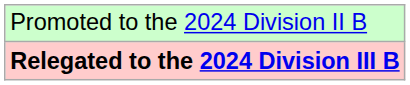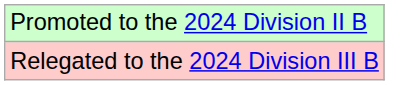(205, 60) bold -> (195, 60) normal
